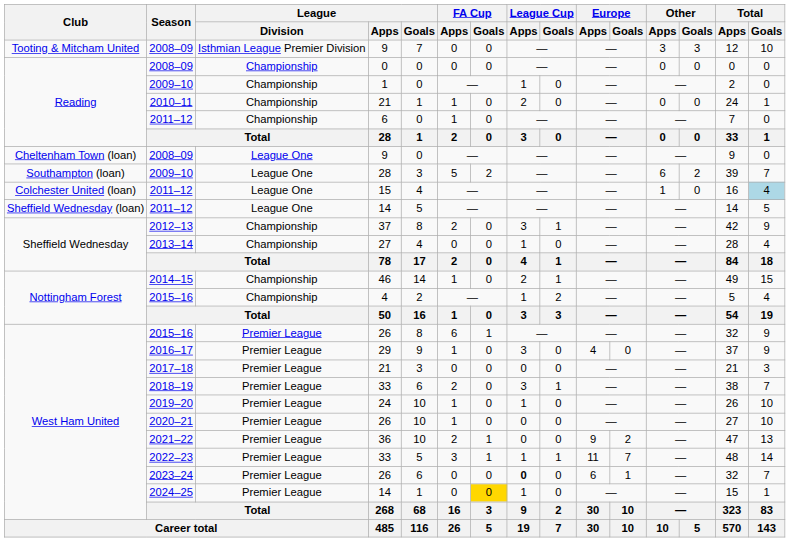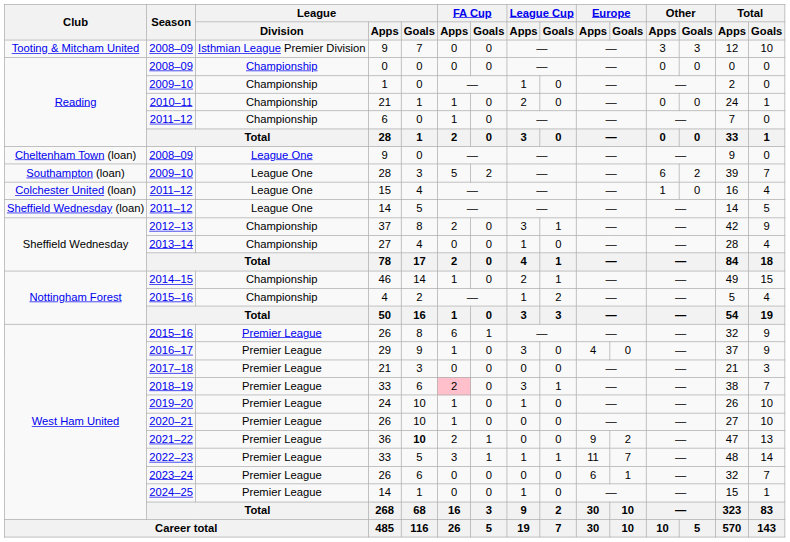(767, 191) lightblue background -> (767, 191) no background
(454, 386) no background -> (454, 386) pink background
(419, 439) normal -> (419, 439) bold
(524, 475) bold -> (524, 475) normal
(489, 492) gold background -> (489, 492) no background
